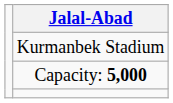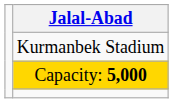(91, 74) no background -> (91, 74) gold background
